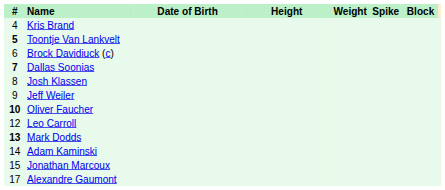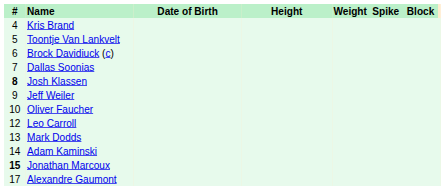(15, 39) bold -> (15, 39) normal
(15, 67) bold -> (15, 67) normal
(15, 81) normal -> (15, 81) bold
(15, 109) bold -> (15, 109) normal
(15, 137) bold -> (15, 137) normal
(15, 165) normal -> (15, 165) bold
